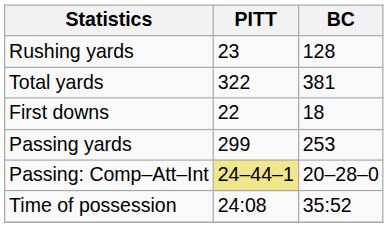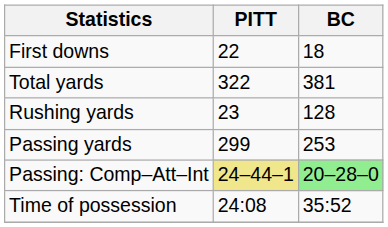rows swapped: (59, 113) <-> (72, 51)
(341, 175) no background -> (341, 175) lightgreen background
